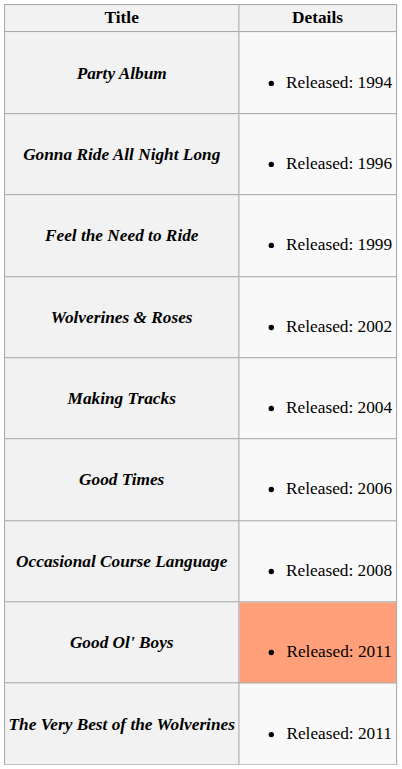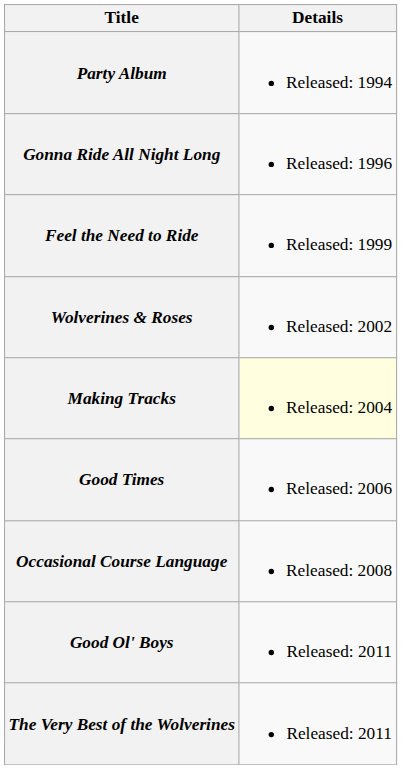(318, 408) no background -> (318, 408) lightyellow background
(318, 652) lightsalmon background -> (318, 652) no background
